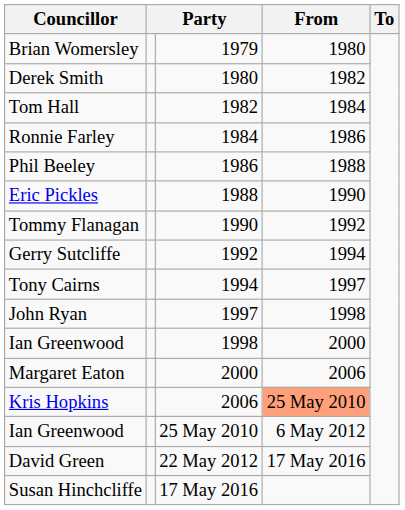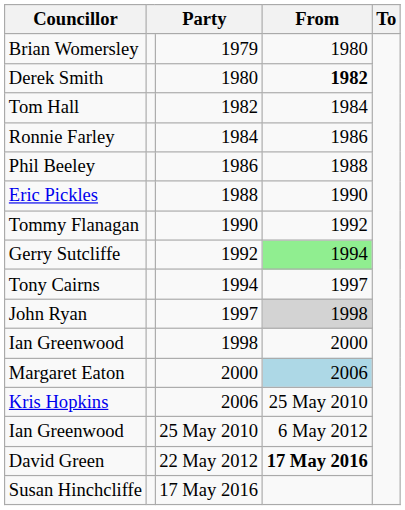(347, 78) normal -> (349, 78) bold
(347, 254) no background -> (349, 254) lightgreen background
(347, 313) no background -> (349, 313) lightgrey background
(347, 372) no background -> (349, 372) lightblue background
(316, 401) lightsalmon background -> (318, 401) no background
(316, 460) normal -> (317, 460) bold
